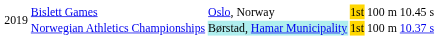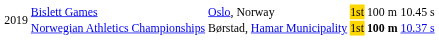(278, 28) paleturquoise background -> (278, 28) no background
(382, 28) normal -> (382, 28) bold
